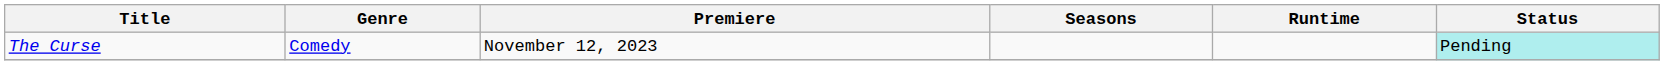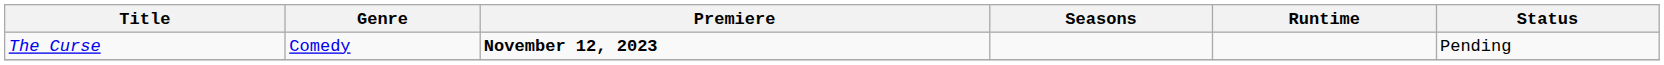(571, 46) normal -> (571, 46) bold
(1476, 46) paleturquoise background -> (1476, 46) no background
